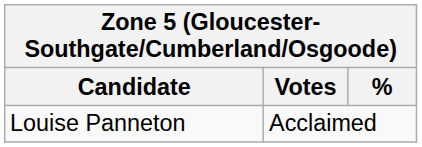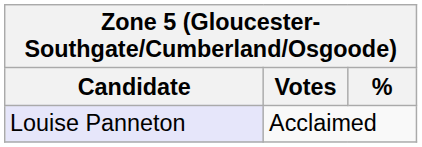(98, 123) no background -> (98, 123) lavender background
